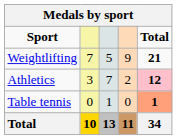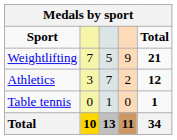(154, 80) pink background -> (154, 80) no background
(154, 102) lightsalmon background -> (154, 102) no background
